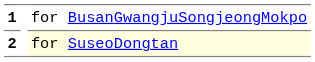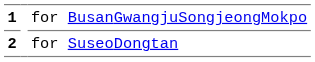(105, 44) lightyellow background -> (105, 44) no background
